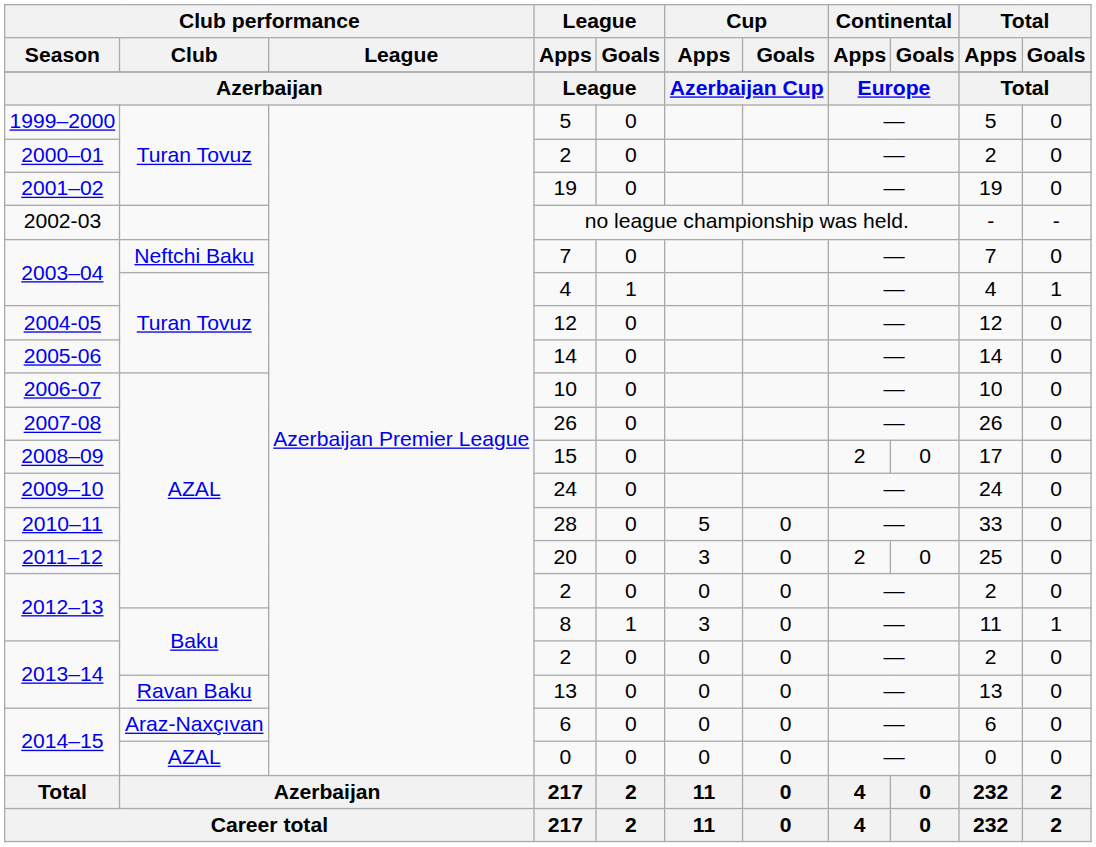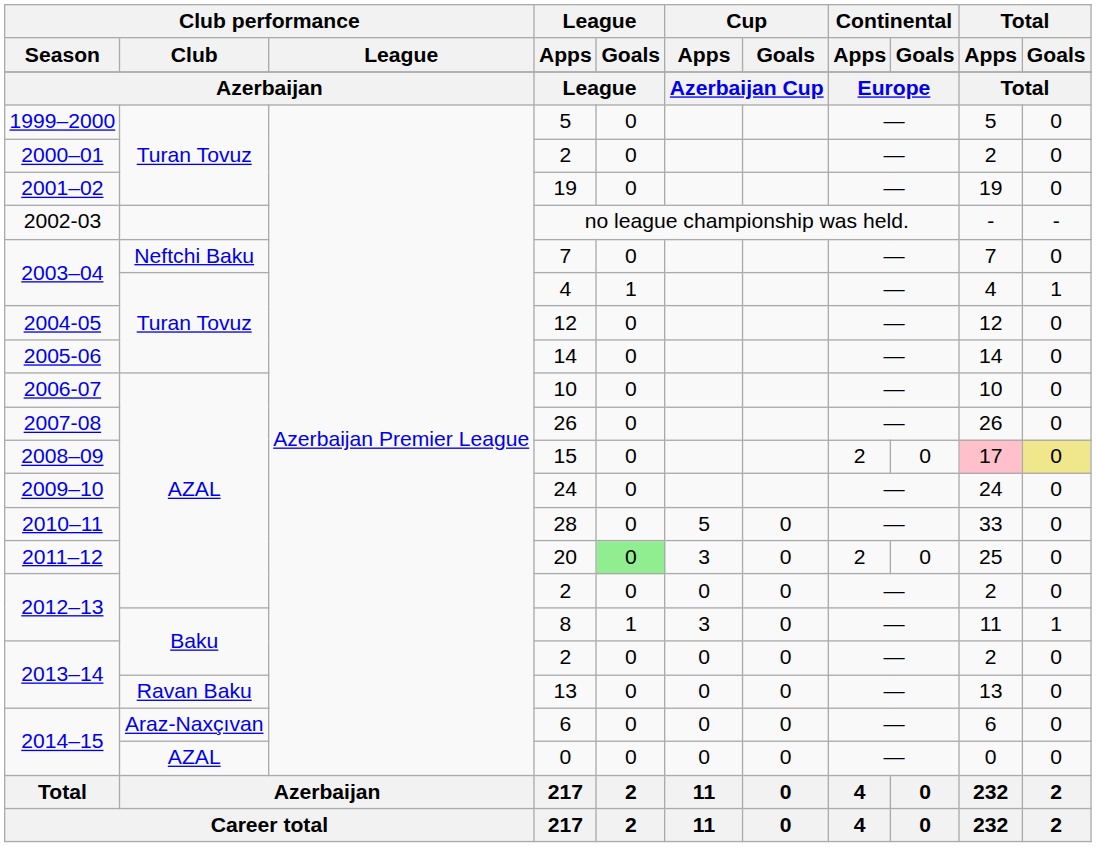(991, 456) no background -> (991, 456) pink background
(1056, 456) no background -> (1056, 456) khaki background
(631, 557) no background -> (631, 557) lightgreen background
